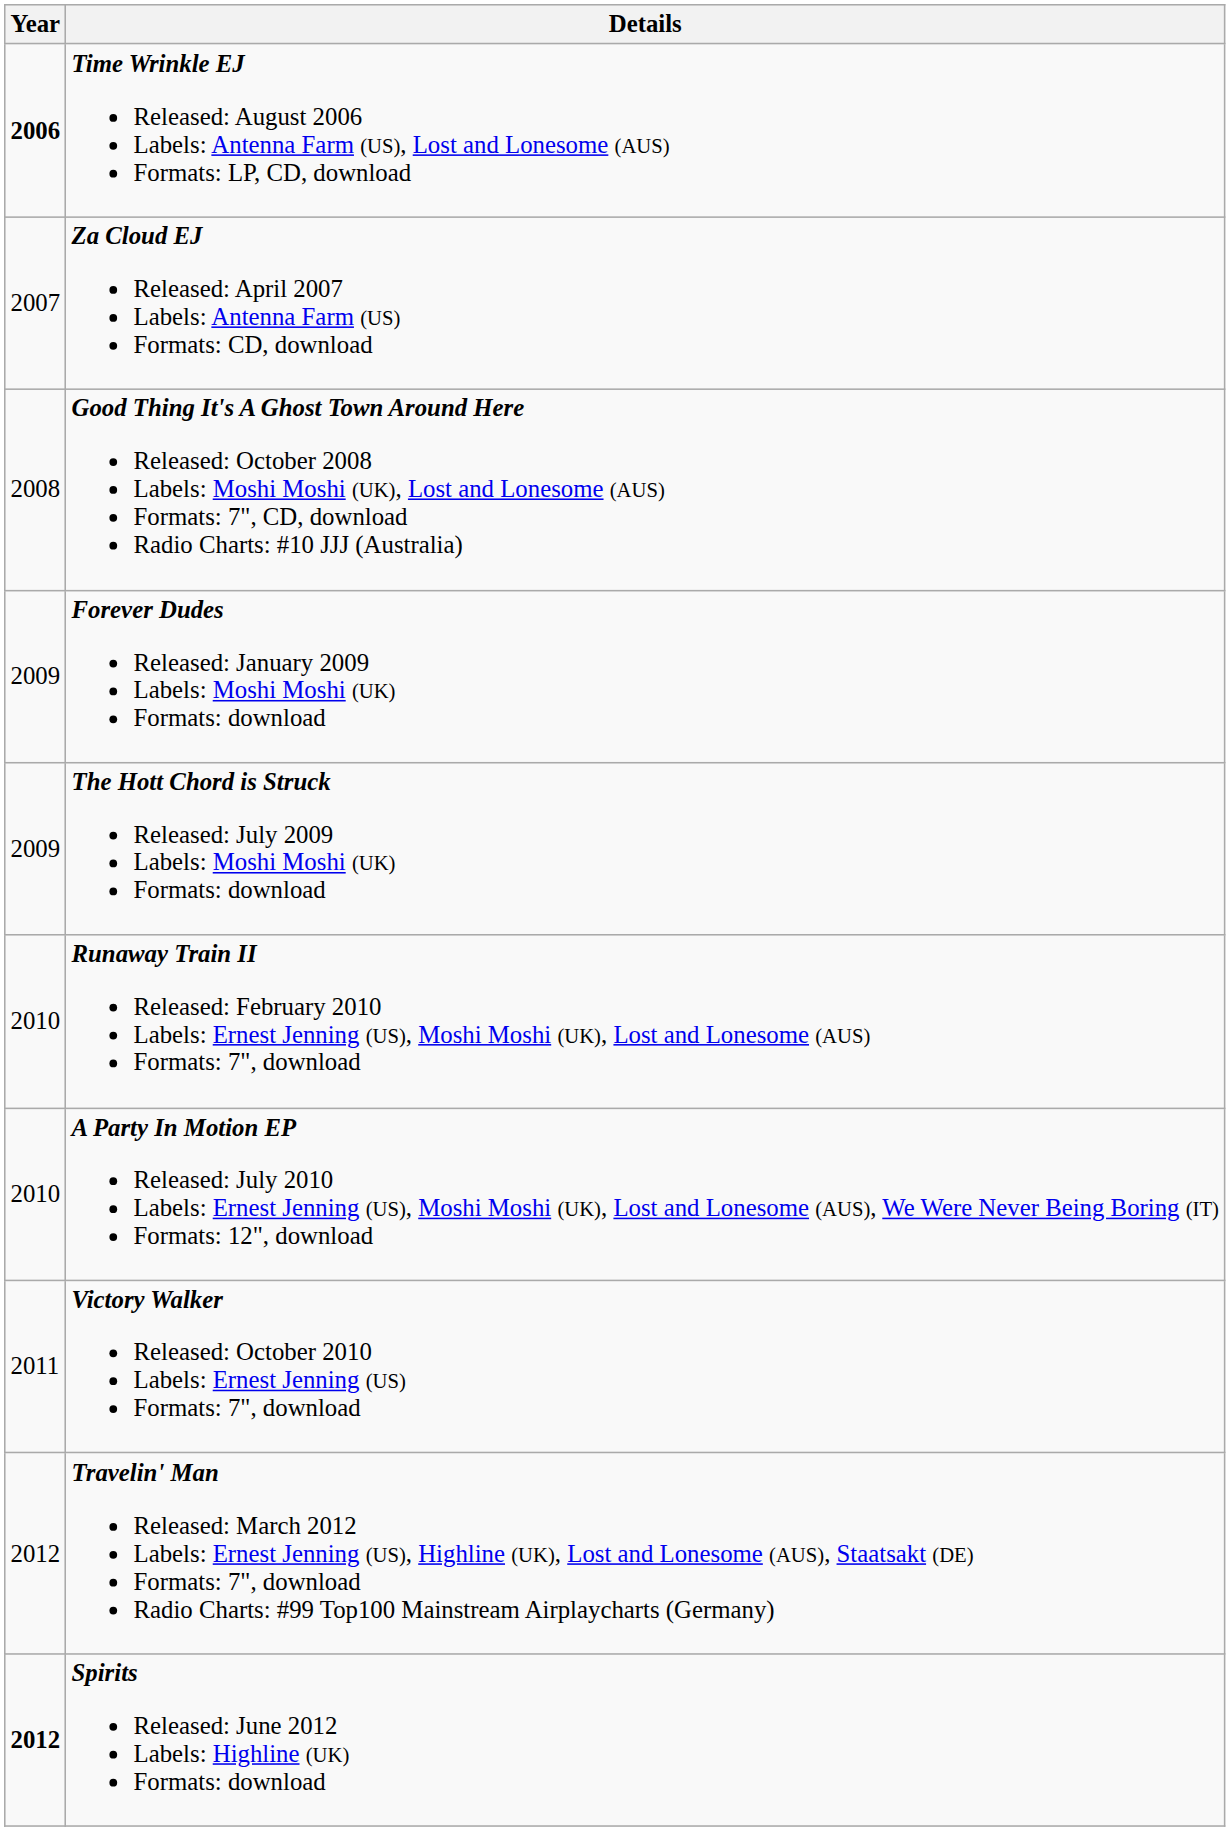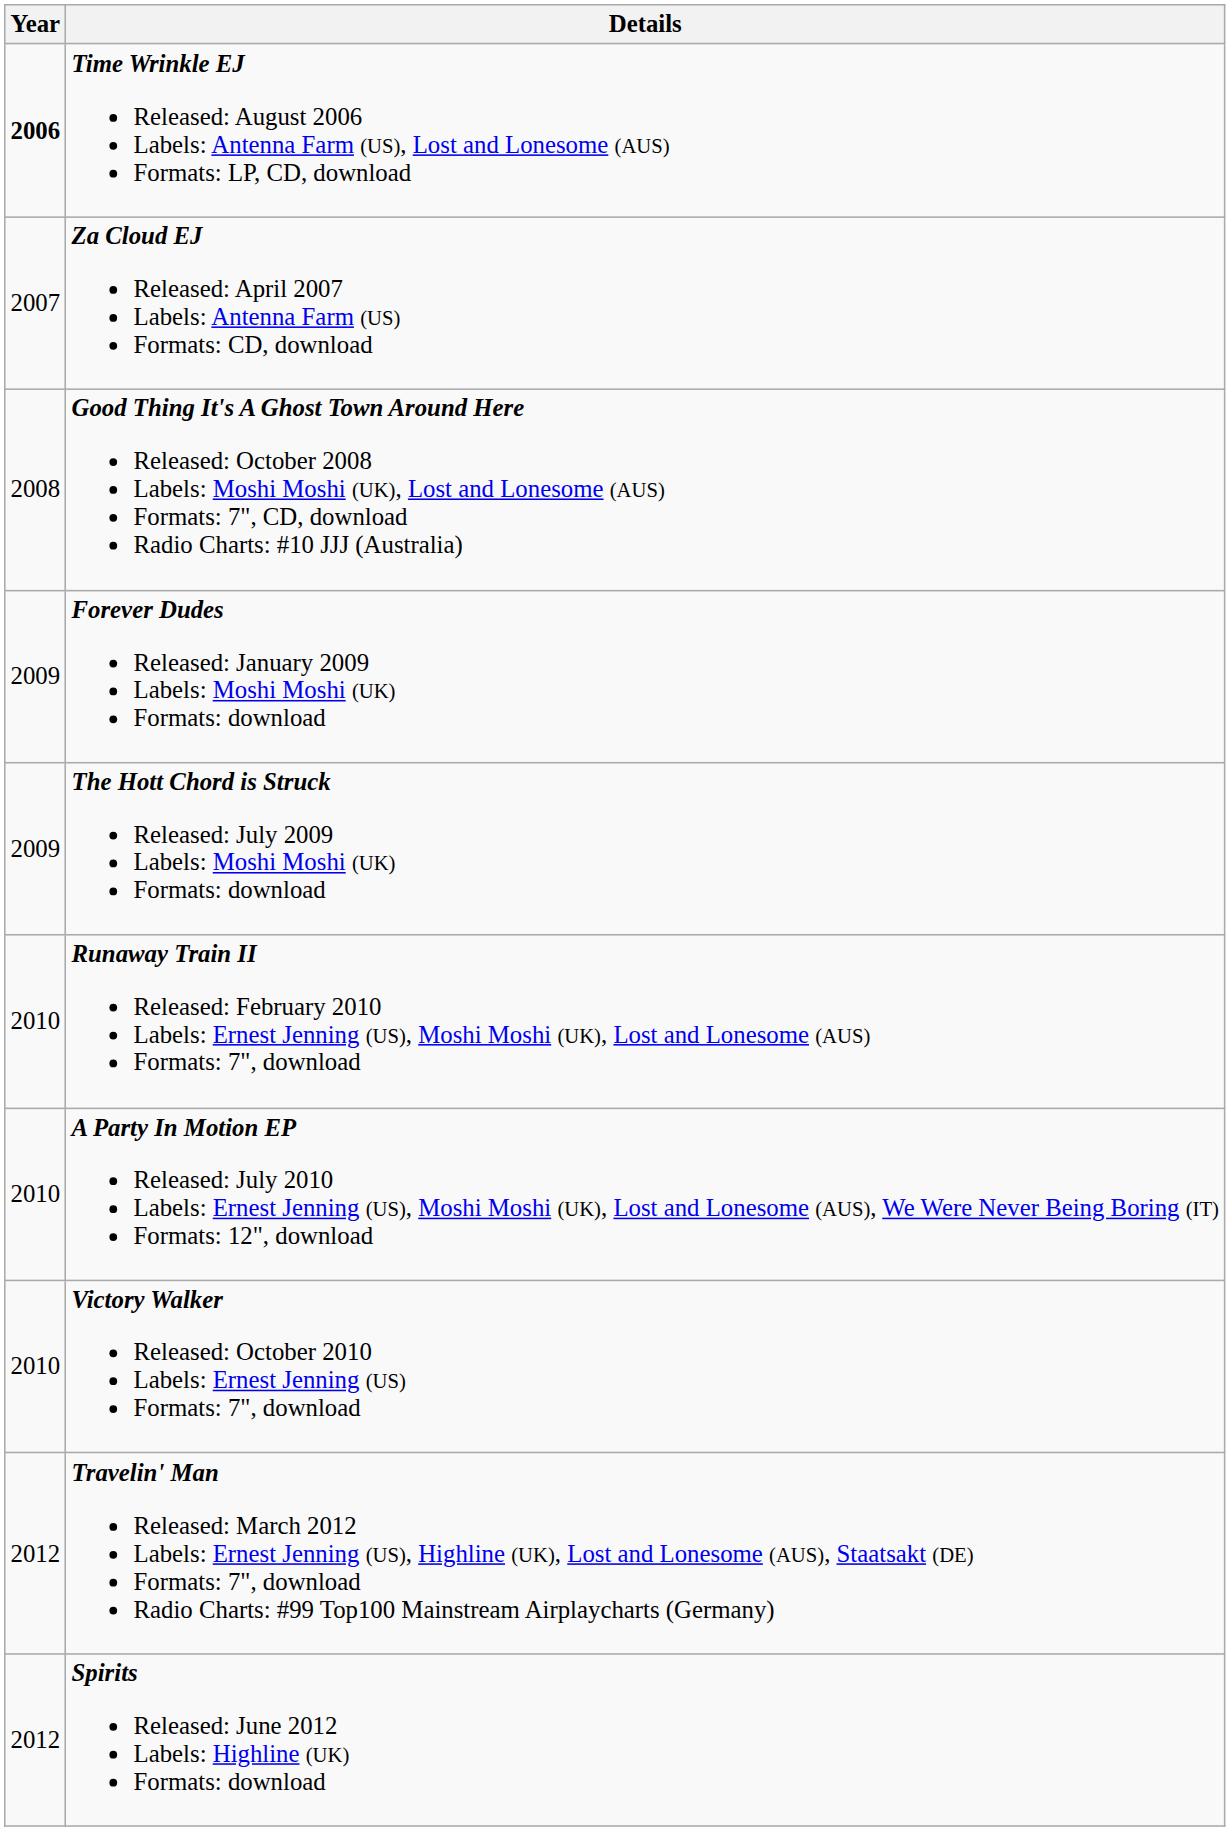(35, 1366) 2011 -> (35, 1366) 2010
(35, 1739) bold -> (35, 1739) normal
